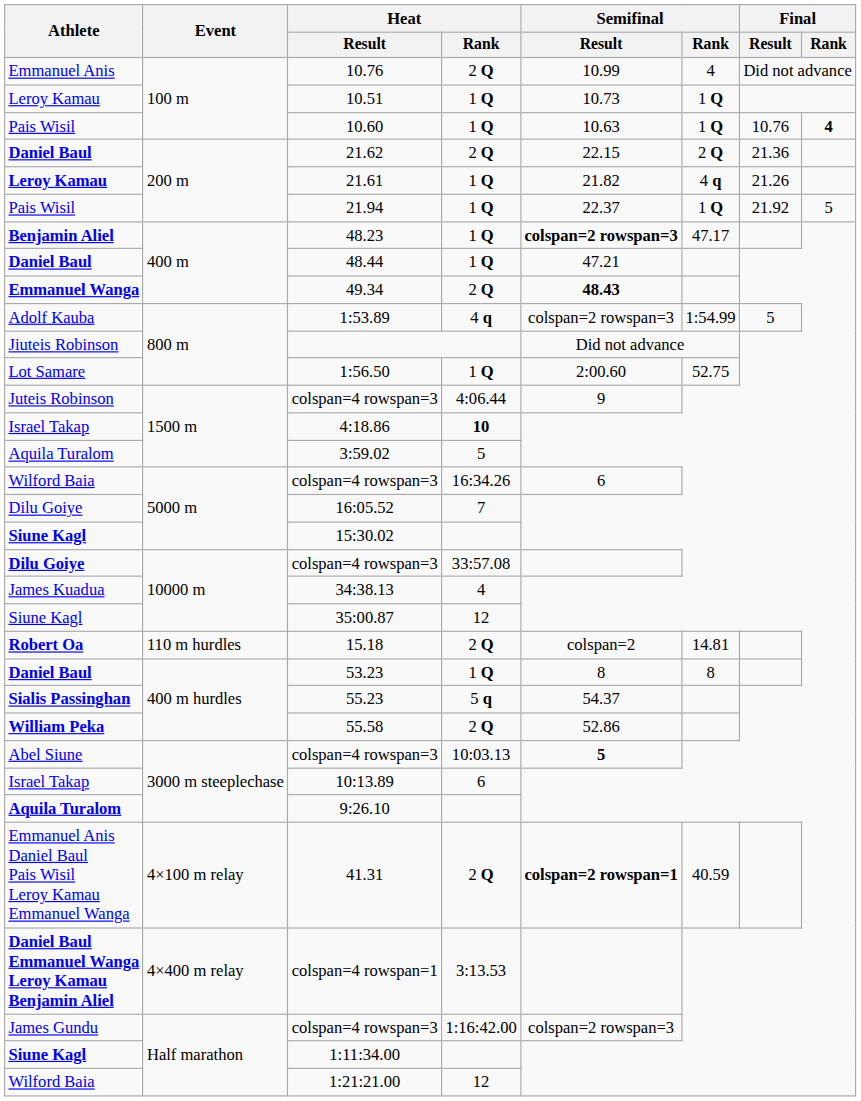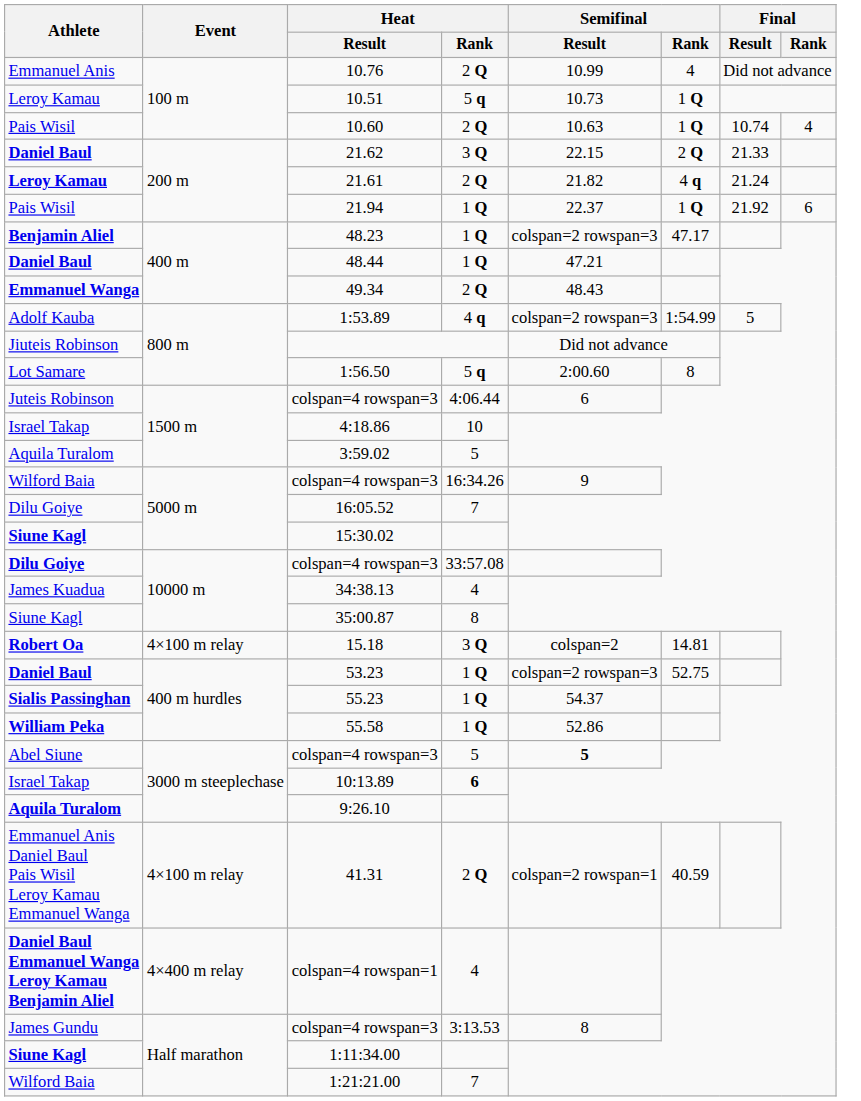(481, 99) 1 Q -> (475, 99) 5 q
(481, 126) 1 Q -> (475, 126) 2 Q
(770, 126) 10.76 -> (750, 126) 10.74
(829, 126) bold -> (808, 126) normal
(481, 153) 2 Q -> (475, 153) 3 Q
(770, 153) 21.36 -> (750, 153) 21.33
(481, 180) 1 Q -> (475, 180) 2 Q
(770, 180) 21.26 -> (750, 180) 21.24
(829, 208) 5 -> (808, 208) 6
(601, 235) bold -> (585, 235) normal
(601, 290) bold -> (585, 290) normal
(481, 372) 1 Q -> (475, 372) 5 q
(711, 372) 52.75 -> (690, 372) 8
(601, 399) 9 -> (585, 399) 6
(481, 426) bold -> (475, 426) normal
(601, 481) 6 -> (585, 481) 9
(481, 617) 12 -> (475, 617) 8
(194, 645) 110 m hurdles -> (195, 645) 4×100 m relay
(481, 645) 2 Q -> (475, 645) 3 Q
(601, 672) 8 -> (585, 672) colspan=2 rowspan=3
(711, 672) 8 -> (690, 672) 52.75
(481, 699) 5 q -> (475, 699) 1 Q
(481, 727) 2 Q -> (475, 727) 1 Q
(481, 754) 10:03.13 -> (475, 754) 5
(481, 781) normal -> (475, 781) bold
(601, 875) bold -> (585, 875) normal
(481, 971) 3:13.53 -> (475, 971) 4
(481, 1027) 1:16:42.00 -> (475, 1027) 3:13.53
(601, 1027) colspan=2 rowspan=3 -> (585, 1027) 8
(481, 1082) 12 -> (475, 1082) 7
